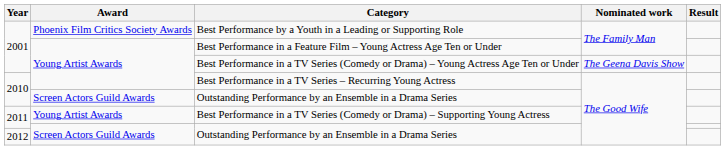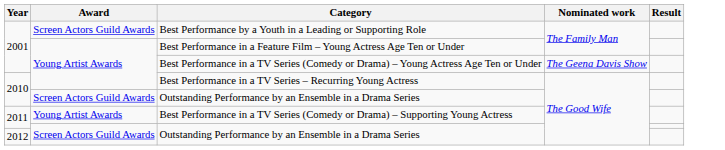(112, 30) Phoenix Film Critics Society Awards -> (94, 30) Screen Actors Guild Awards
